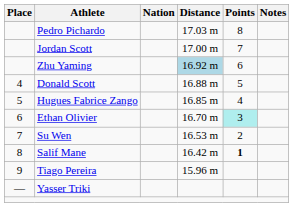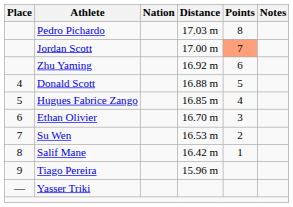(240, 48) no background -> (240, 48) lightsalmon background
(200, 65) lightblue background -> (200, 65) no background
(240, 118) paleturquoise background -> (240, 118) no background
(240, 153) bold -> (240, 153) normal
